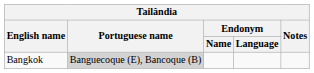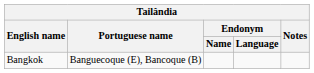(136, 60) lightgrey background -> (136, 60) no background
